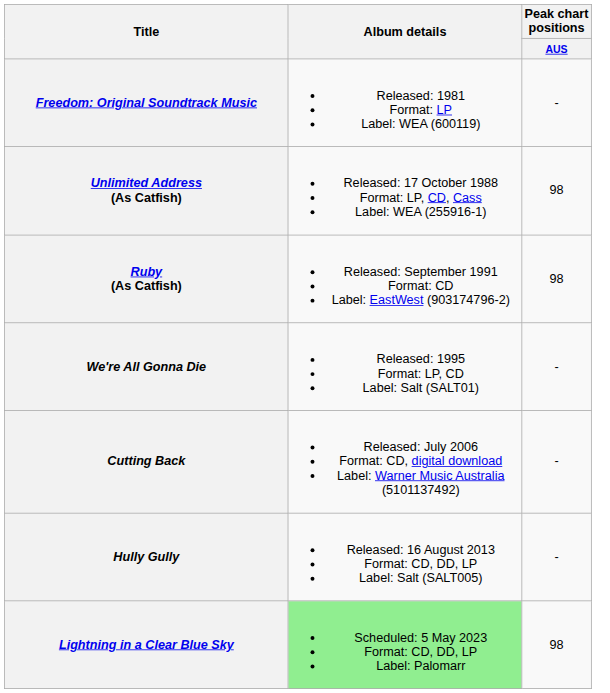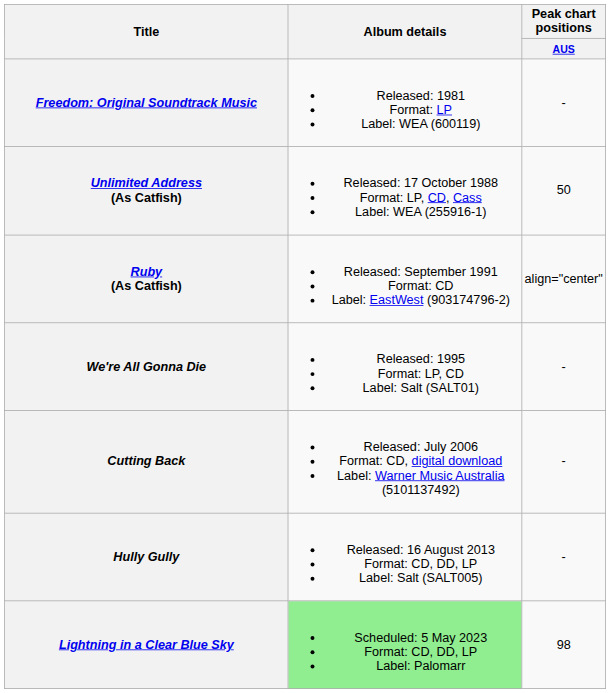(557, 190) 98 -> (564, 190) 50
(557, 278) 98 -> (564, 278) align="center"
